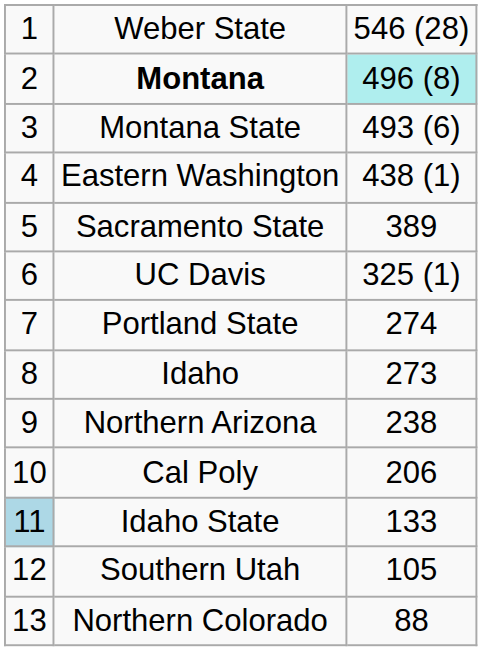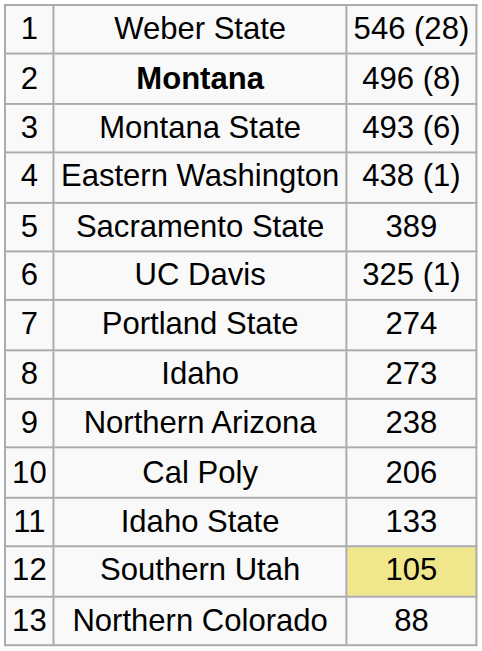(411, 78) paleturquoise background -> (411, 78) no background
(29, 521) lightblue background -> (29, 521) no background
(411, 570) no background -> (411, 570) khaki background
